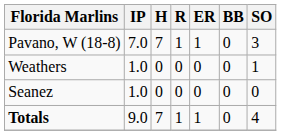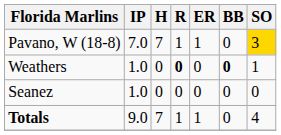(255, 42) no background -> (255, 42) gold background
(179, 67) normal -> (179, 67) bold
(227, 67) normal -> (227, 67) bold
